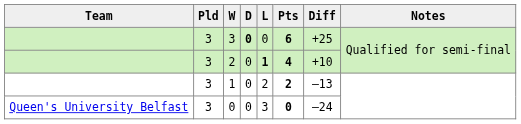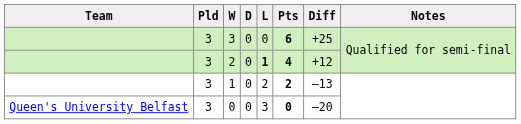(248, 39) bold -> (248, 39) normal
(322, 62) +10 -> (322, 62) +12
(322, 107) –24 -> (322, 107) –20
